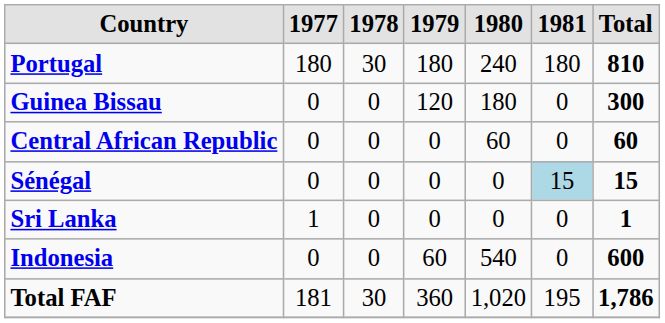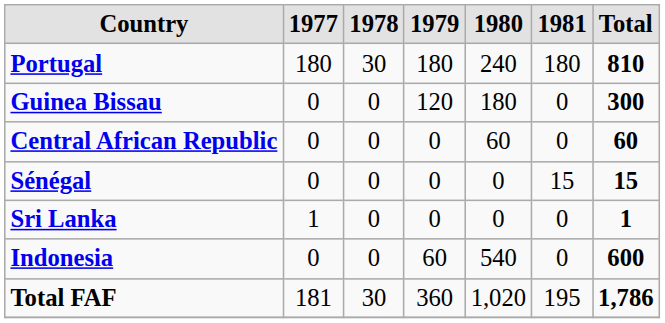(562, 180) lightblue background -> (562, 180) no background
